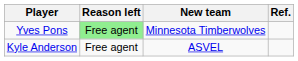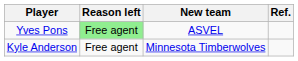(206, 30) Minnesota Timberwolves -> (206, 30) ASVEL
(206, 47) ASVEL -> (206, 47) Minnesota Timberwolves
